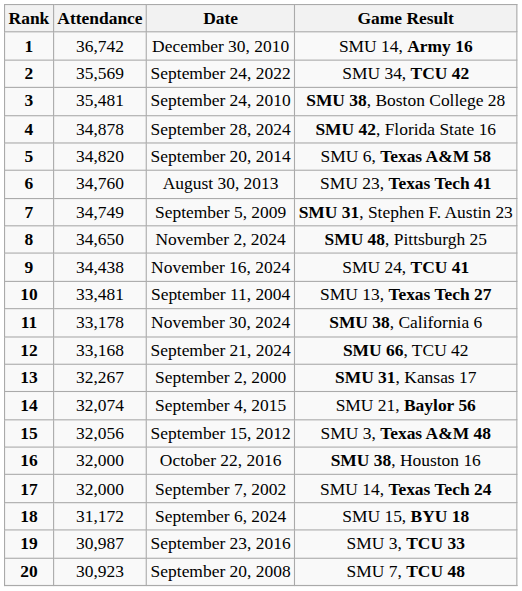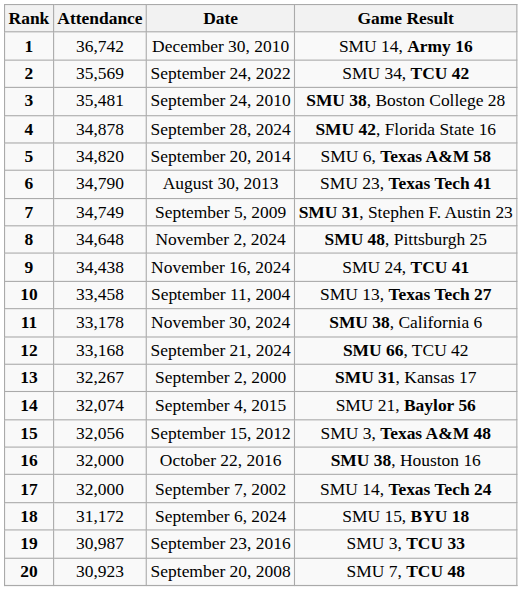(100, 184) 34,760 -> (100, 184) 34,790
(100, 239) 34,650 -> (100, 239) 34,648
(100, 294) 33,481 -> (100, 294) 33,458
